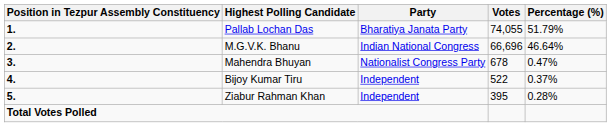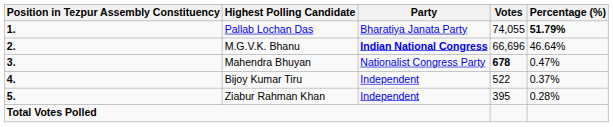(545, 29) normal -> (548, 29) bold
(420, 46) normal -> (424, 46) bold
(499, 63) normal -> (501, 63) bold
